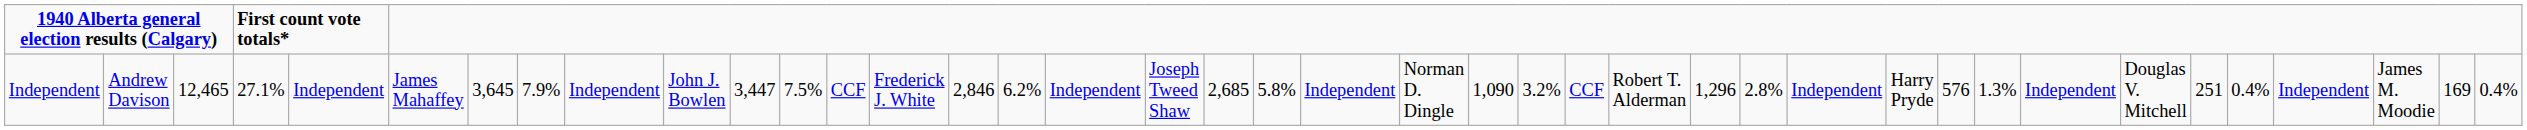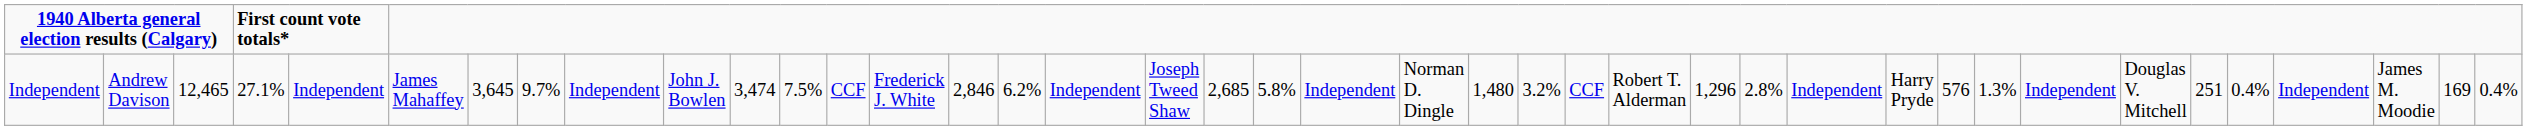(541, 89) 7.9% -> (541, 89) 9.7%
(755, 89) 3,447 -> (755, 89) 3,474
(1493, 89) 1,090 -> (1493, 89) 1,480
